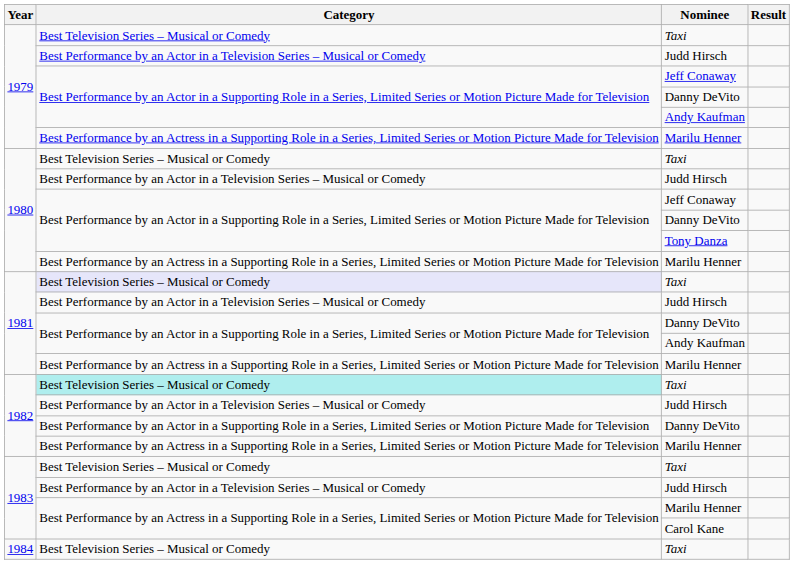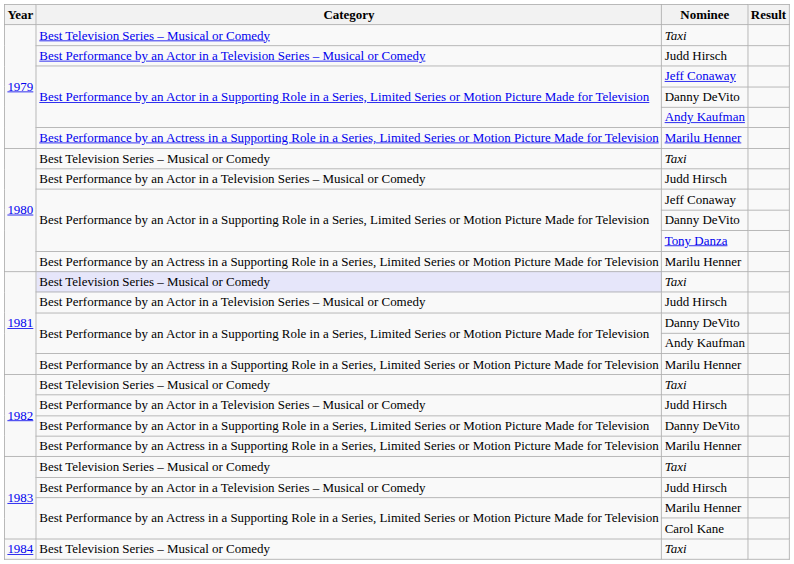(155, 384) paleturquoise background -> (155, 384) no background
